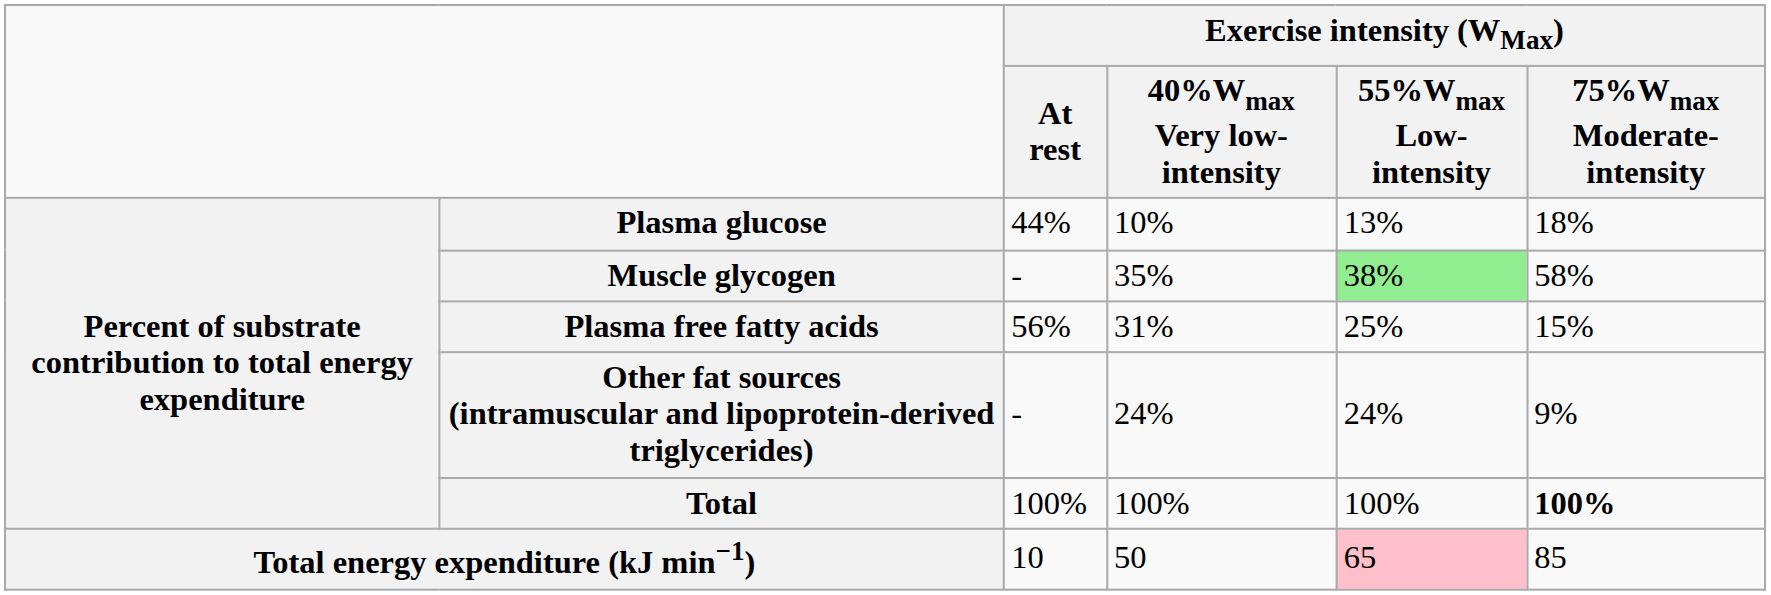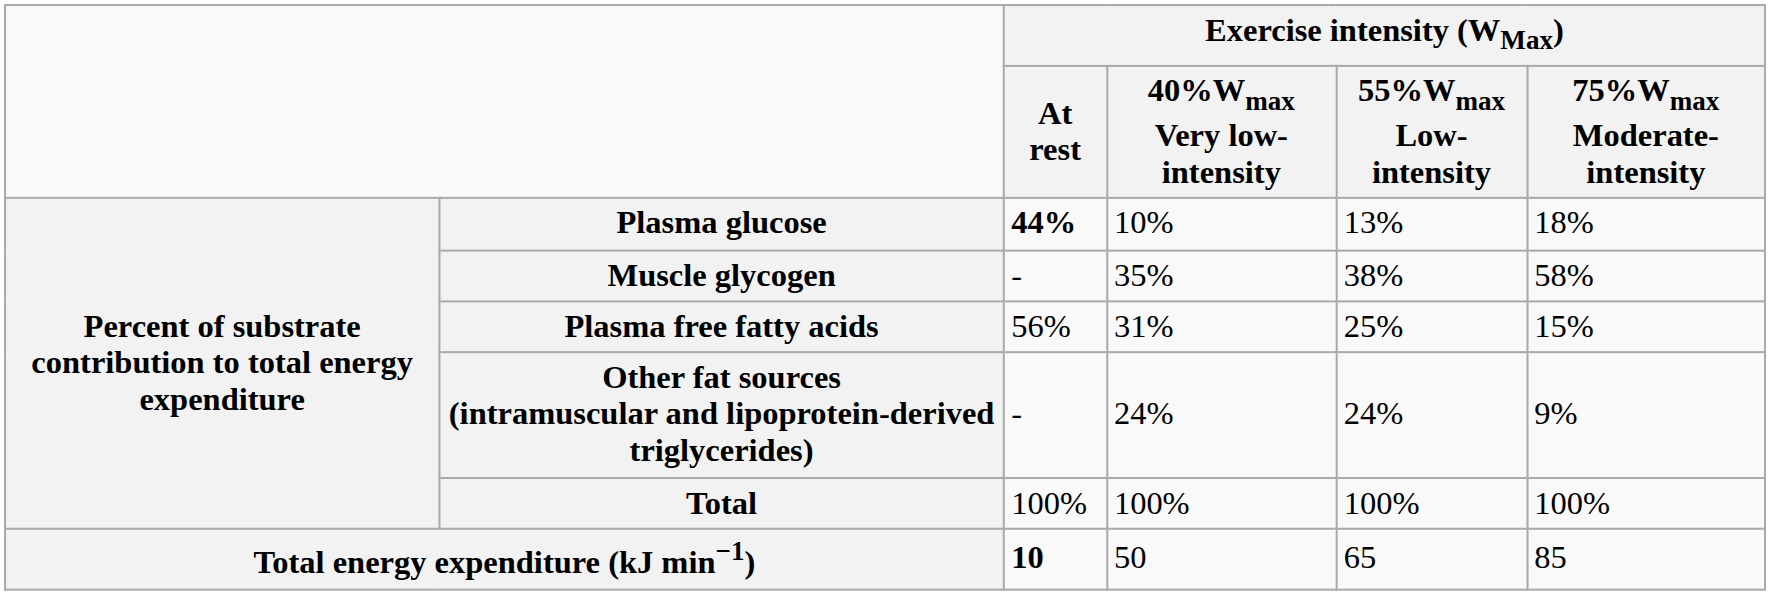(1041, 223) normal -> (1044, 223) bold
(1374, 274) lightgreen background -> (1374, 274) no background
(1575, 502) bold -> (1572, 502) normal
(1028, 558) normal -> (1028, 558) bold
(1360, 558) pink background -> (1360, 558) no background
